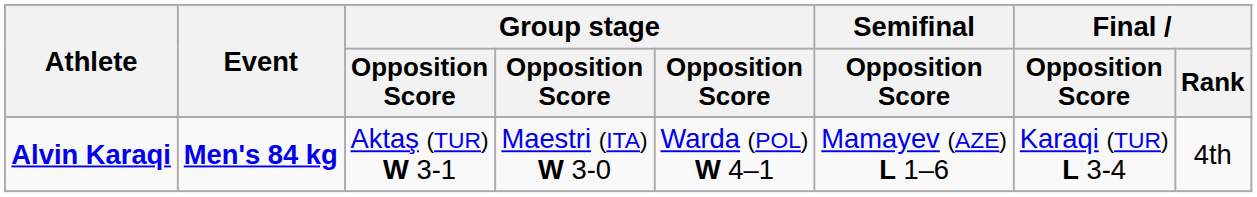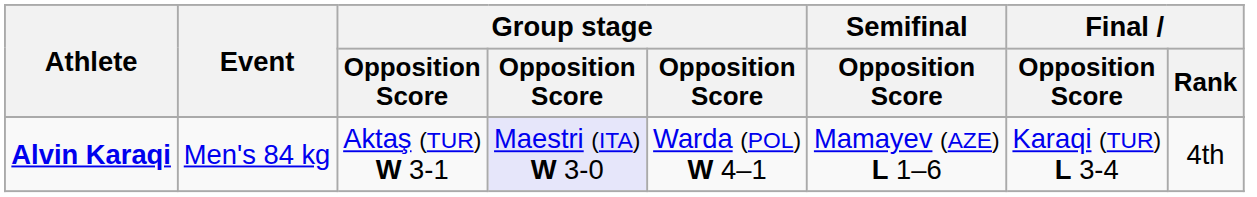(261, 155) bold -> (257, 155) normal
(575, 155) no background -> (567, 155) lavender background
